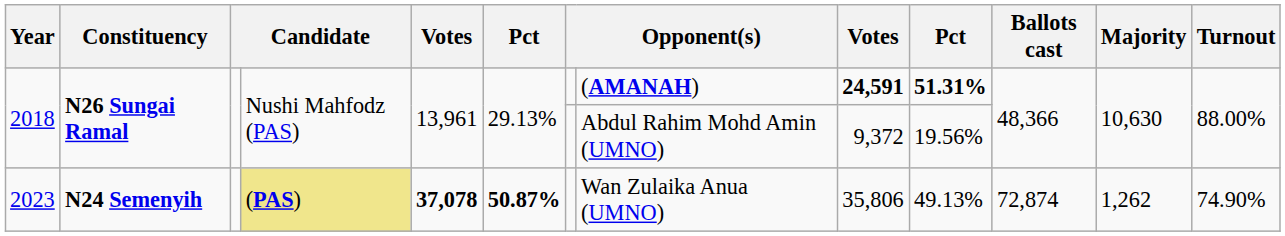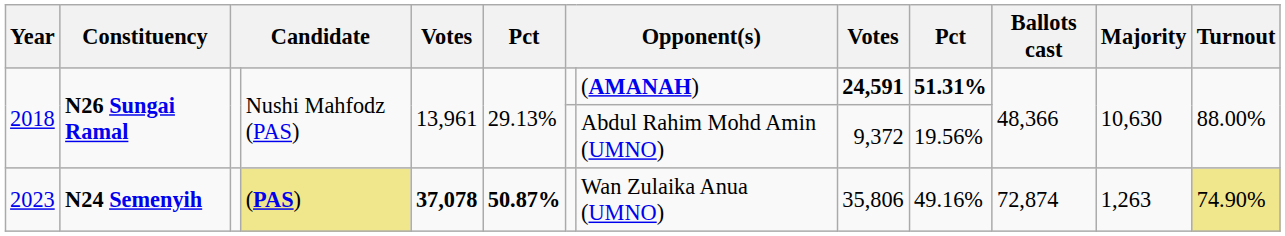(949, 199) 49.13% -> (949, 199) 49.16%
(1126, 199) 1,262 -> (1126, 199) 1,263
(1231, 199) no background -> (1231, 199) khaki background
